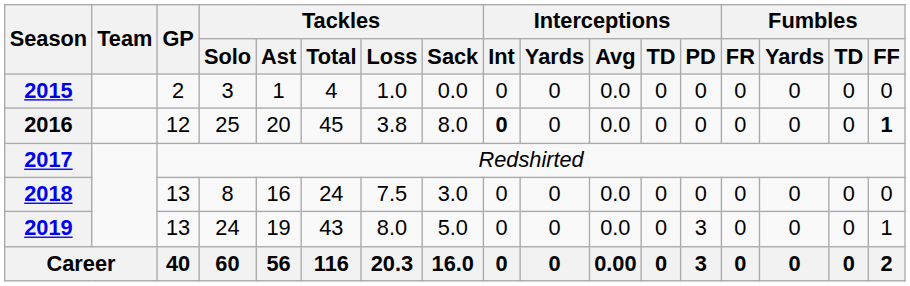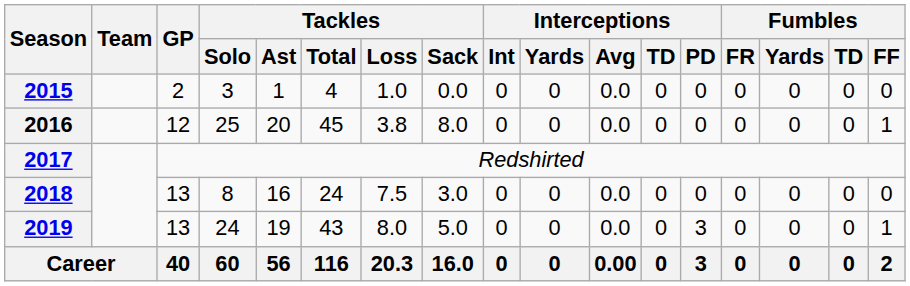(502, 125) bold -> (502, 125) normal
(887, 125) bold -> (887, 125) normal
